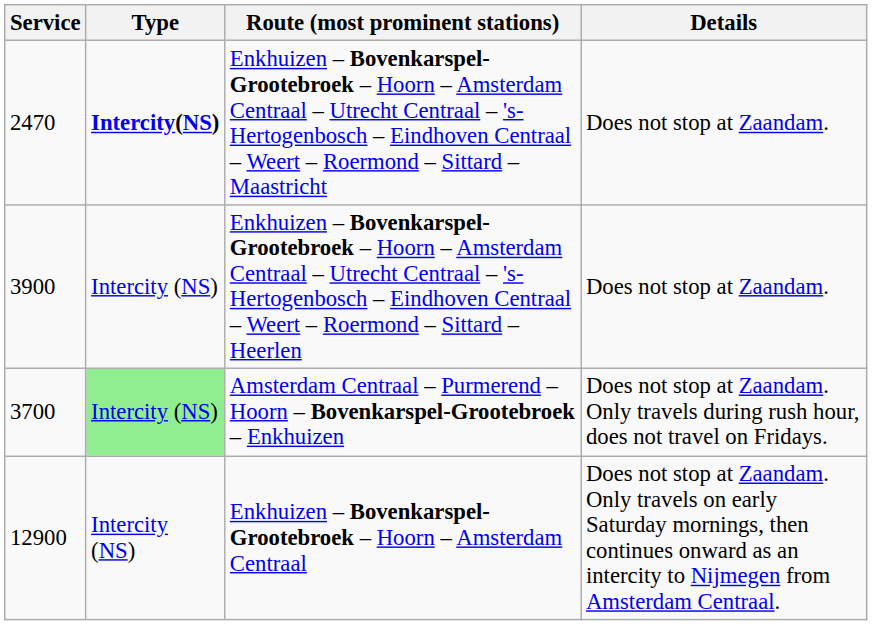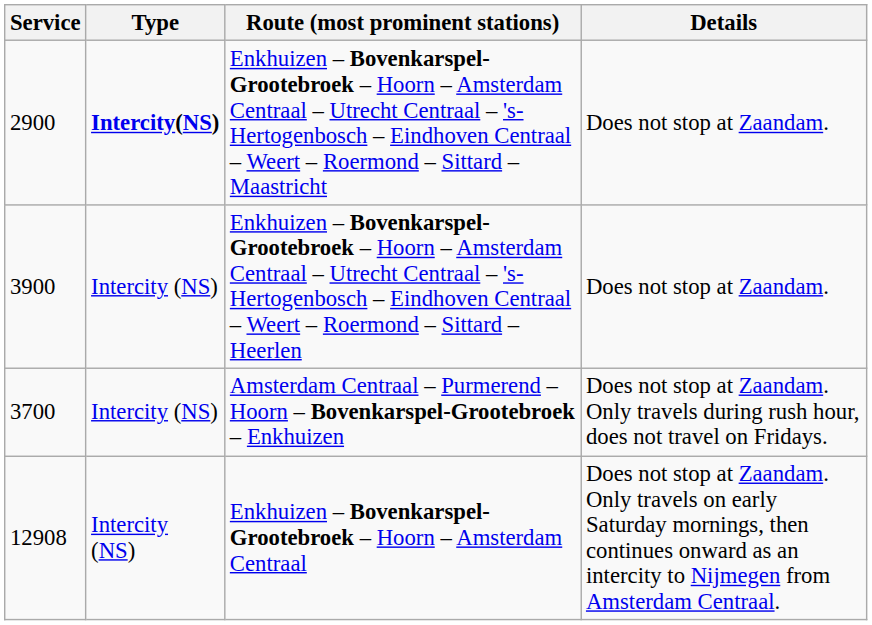(33, 122) 2470 -> (33, 122) 2900
(154, 411) lightgreen background -> (154, 411) no background
(38, 537) 12900 -> (38, 537) 12908
